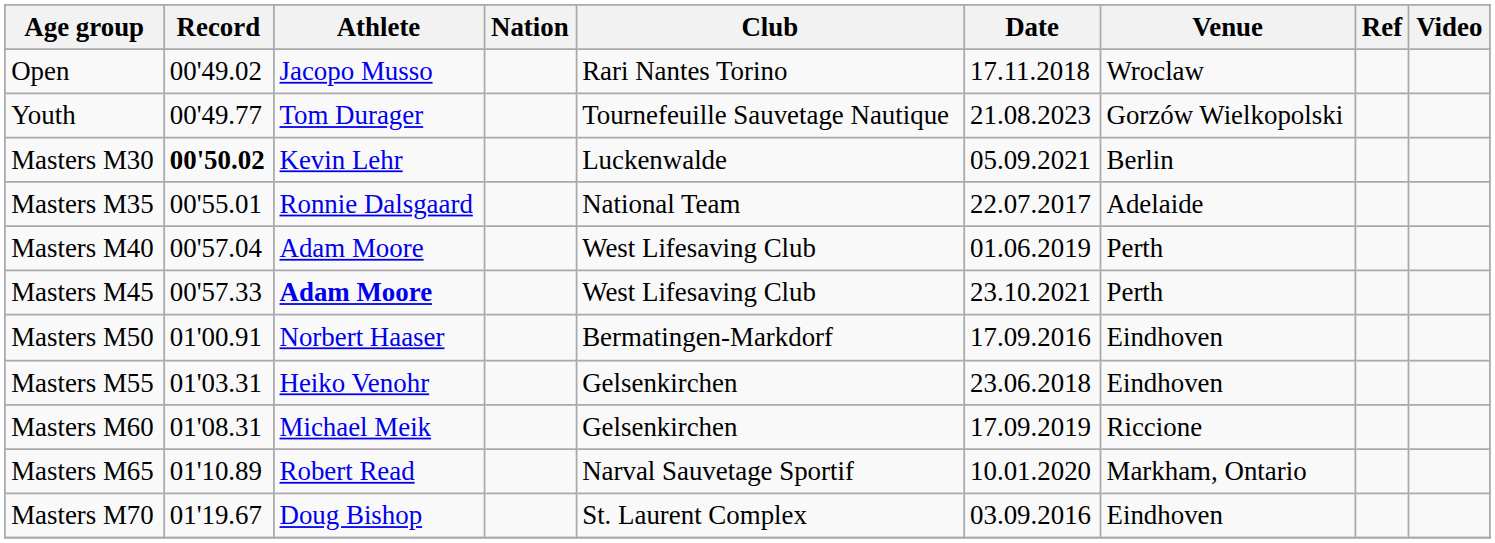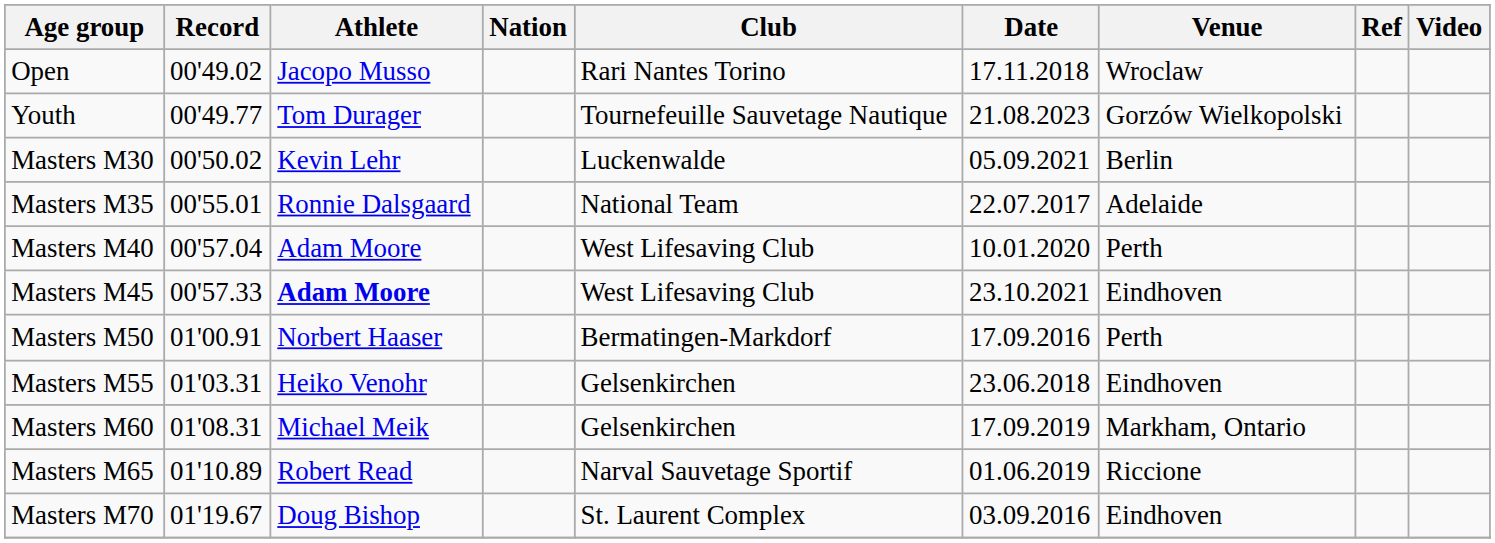(217, 159) bold -> (216, 159) normal
(1031, 248) 01.06.2019 -> (1030, 248) 10.01.2020
(1135, 293) Perth -> (1164, 293) Eindhoven
(1165, 337) Eindhoven -> (1134, 337) Perth
(1154, 426) Riccione -> (1206, 426) Markham, Ontario
(1031, 470) 10.01.2020 -> (1030, 470) 01.06.2019
(1207, 470) Markham, Ontario -> (1154, 470) Riccione
